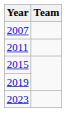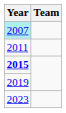(18, 30) no background -> (18, 30) paleturquoise background
(18, 64) normal -> (18, 64) bold
